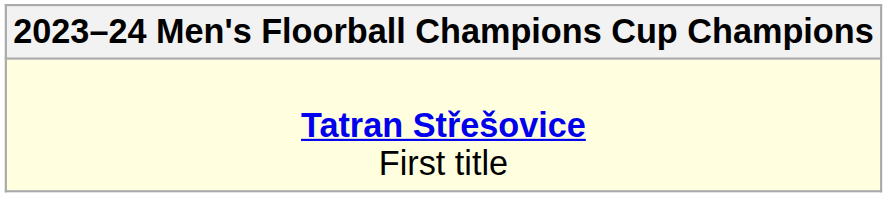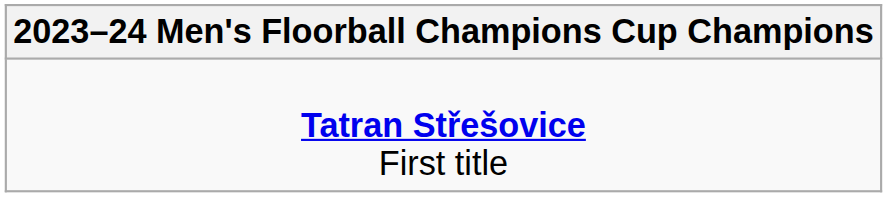(443, 143) lightyellow background -> (443, 143) no background
